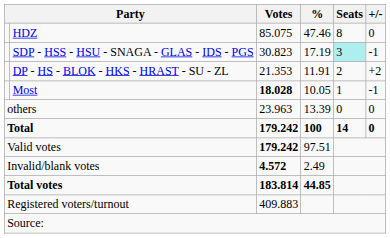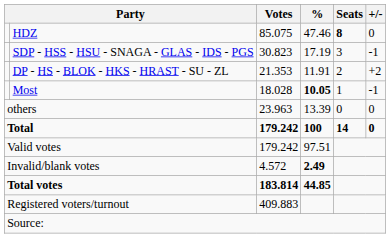(339, 33) normal -> (339, 33) bold
(339, 52) paleturquoise background -> (339, 52) no background
(276, 90) bold -> (276, 90) normal
(317, 90) normal -> (317, 90) bold
(279, 147) bold -> (279, 147) normal
(273, 166) bold -> (273, 166) normal
(314, 166) normal -> (314, 166) bold
